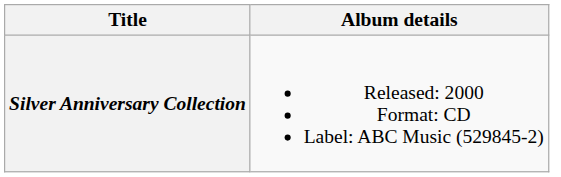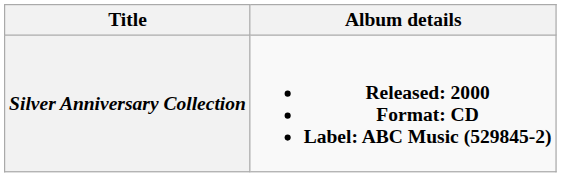(399, 114) normal -> (403, 114) bold
